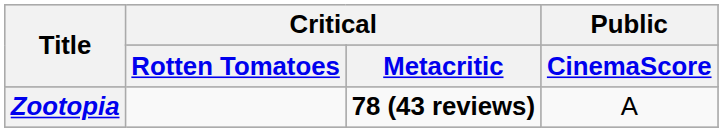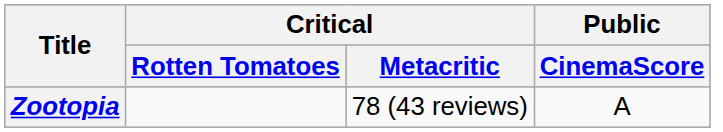(443, 106) bold -> (440, 106) normal
